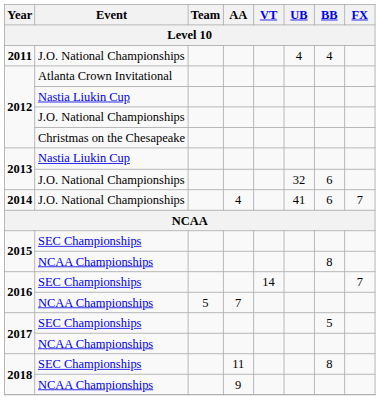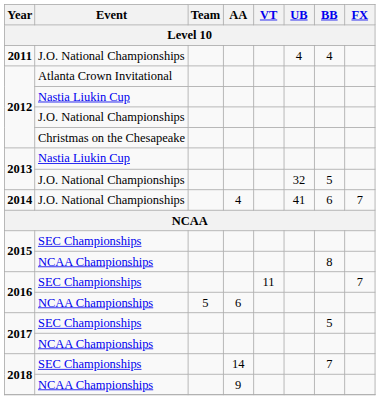(329, 179) 6 -> (329, 179) 5
(269, 282) 14 -> (269, 282) 11
(238, 302) 7 -> (238, 302) 6
(238, 364) 11 -> (238, 364) 14
(329, 364) 8 -> (329, 364) 7
